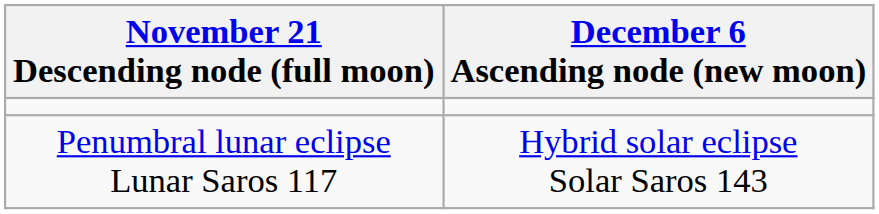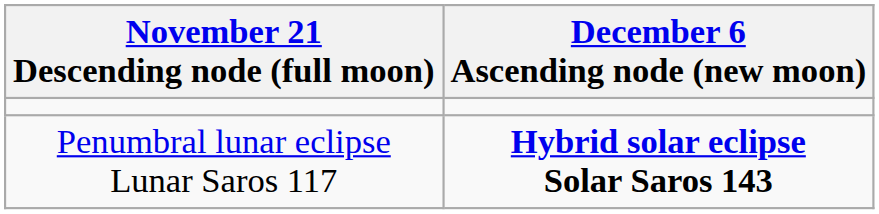(658, 160) normal -> (658, 160) bold
